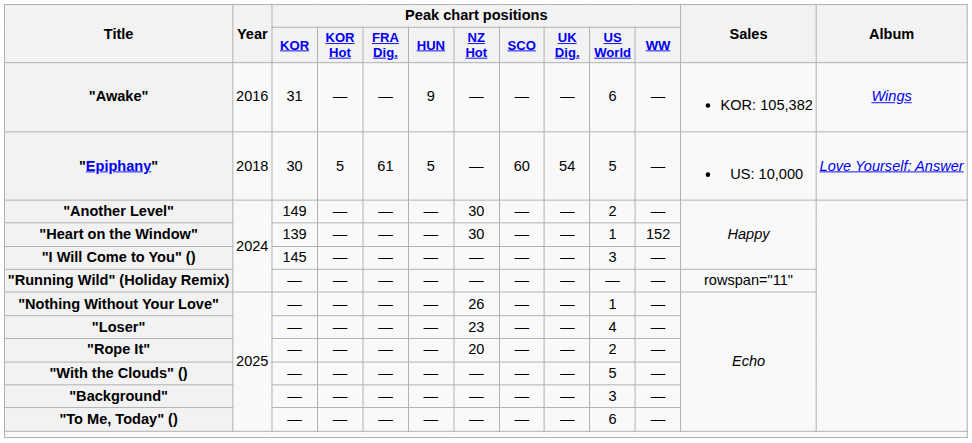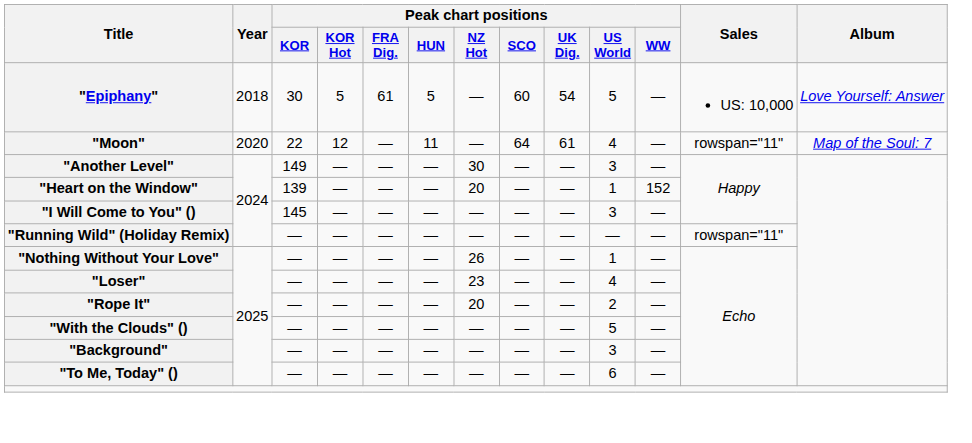- row: (119, 97)
+ row: (119, 142)
(613, 211) 2 -> (613, 166) 3
(476, 234) 30 -> (476, 189) 20
